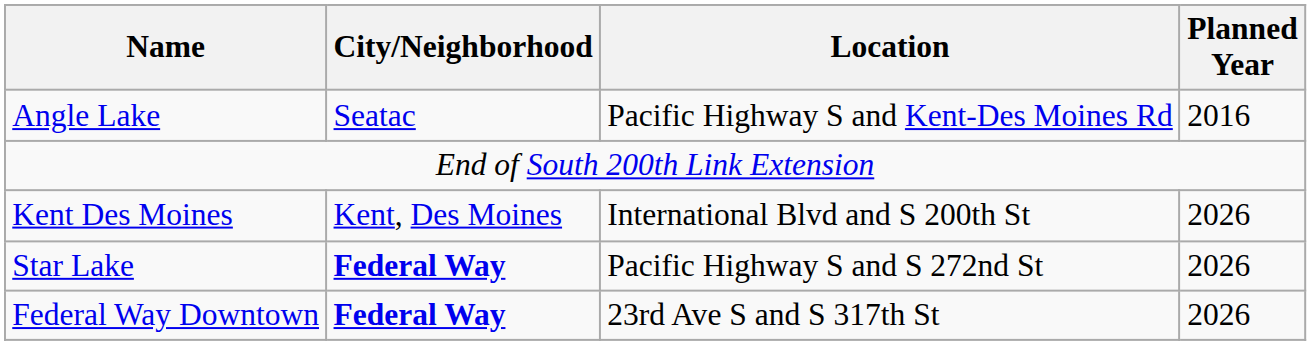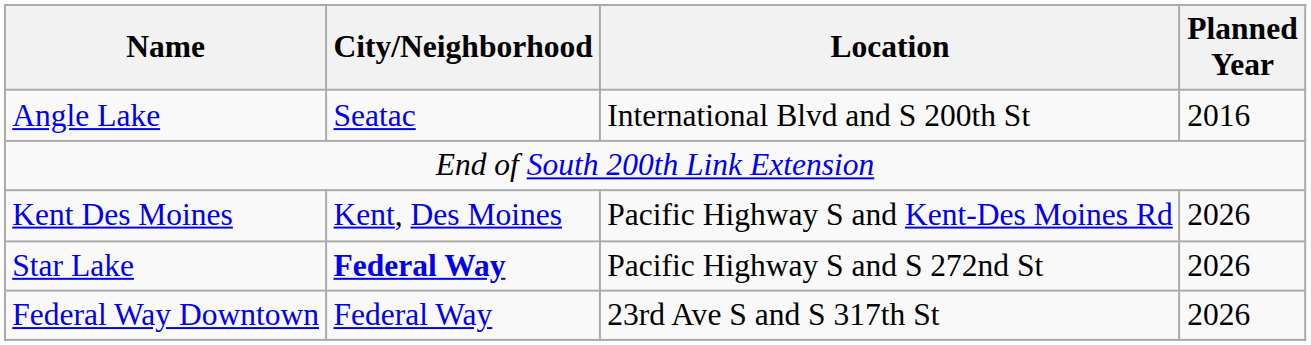(890, 114) Pacific Highway S and Kent-Des Moines Rd -> (819, 114) International Blvd and S 200th St
(819, 214) International Blvd and S 200th St -> (890, 214) Pacific Highway S and Kent-Des Moines Rd
(419, 314) bold -> (413, 314) normal
